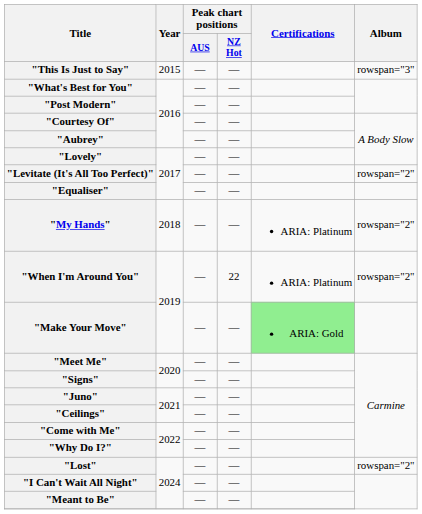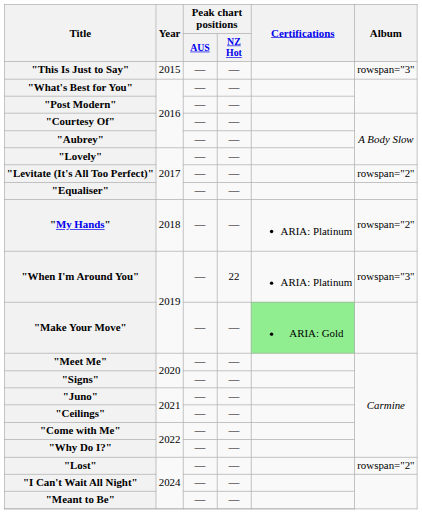(386, 276) rowspan="2" -> (386, 276) rowspan="3"
